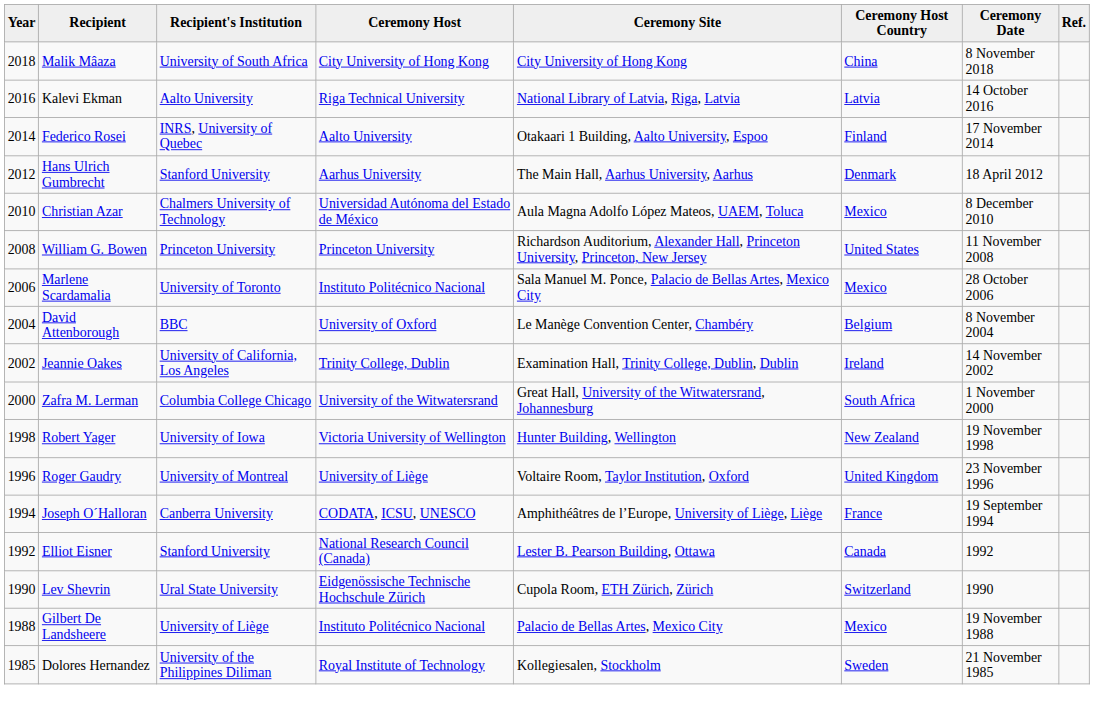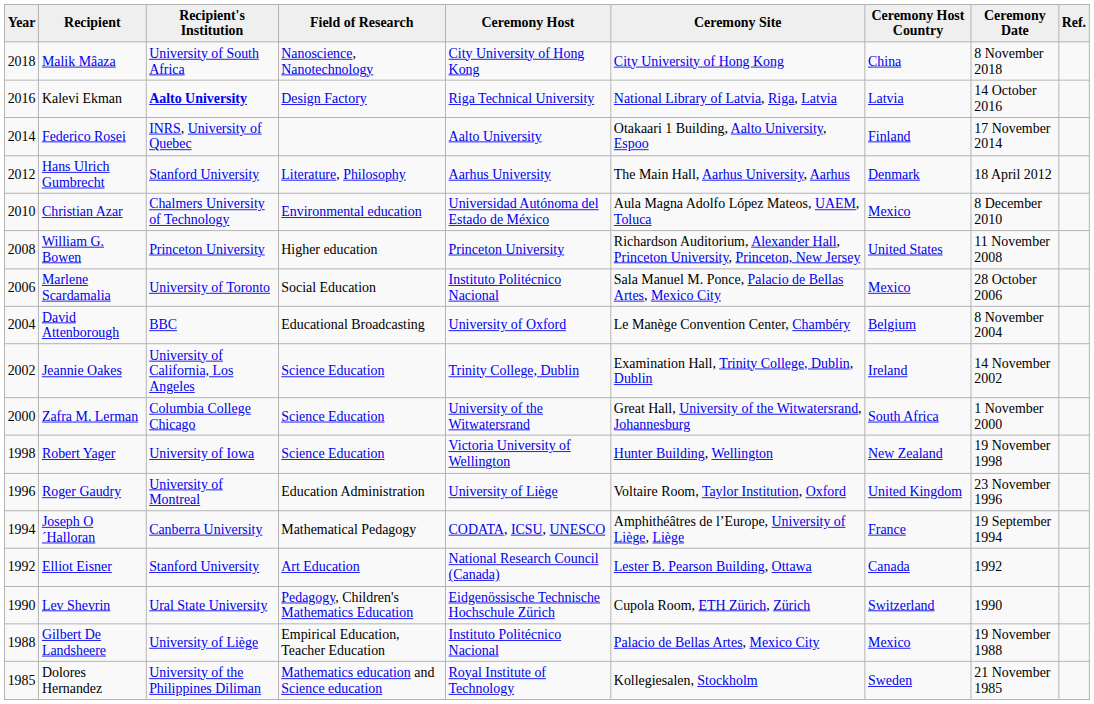+ column: (362, 23)
(206, 98) normal -> (198, 98) bold
